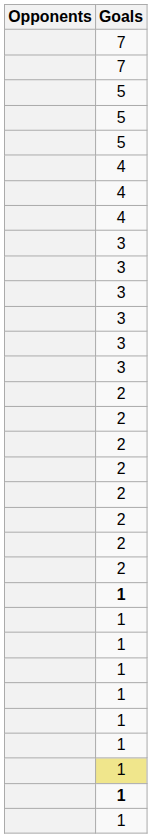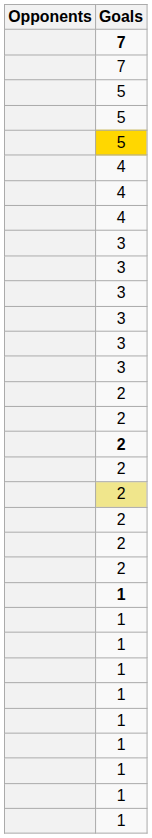(121, 42) normal -> (121, 42) bold
(121, 142) no background -> (121, 142) gold background
(121, 444) normal -> (121, 444) bold
(121, 494) no background -> (121, 494) khaki background
(121, 770) khaki background -> (121, 770) no background
(121, 795) bold -> (121, 795) normal
